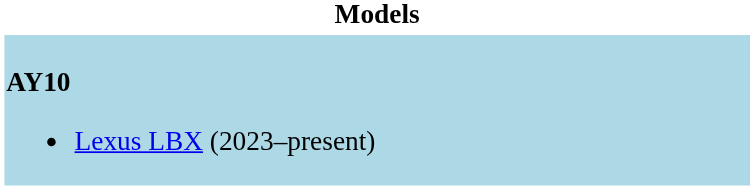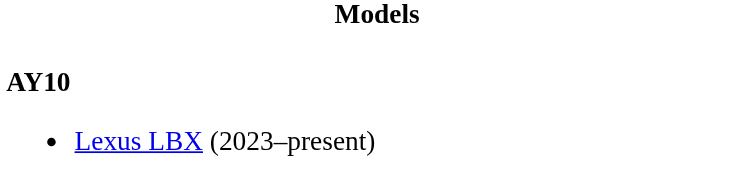(377, 112) lightblue background -> (377, 112) no background
